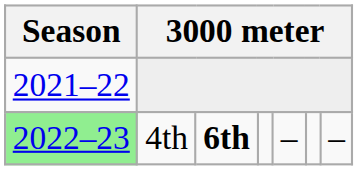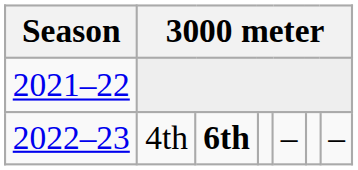(71, 137) lightgreen background -> (71, 137) no background
